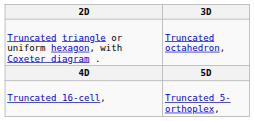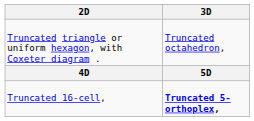(198, 104) normal -> (198, 104) bold
